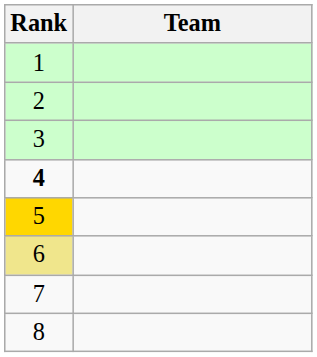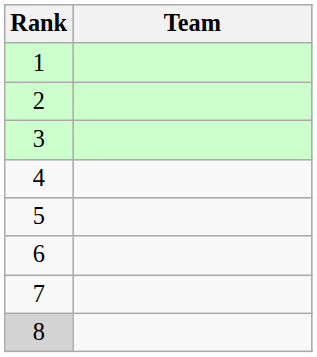(39, 178) bold -> (39, 178) normal
(39, 216) gold background -> (39, 216) no background
(39, 255) khaki background -> (39, 255) no background
(39, 332) no background -> (39, 332) lightgrey background
